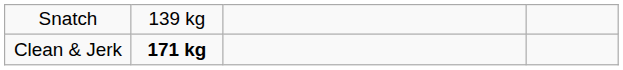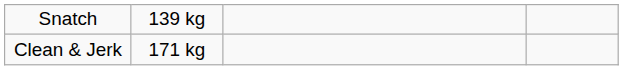(177, 49) bold -> (177, 49) normal
